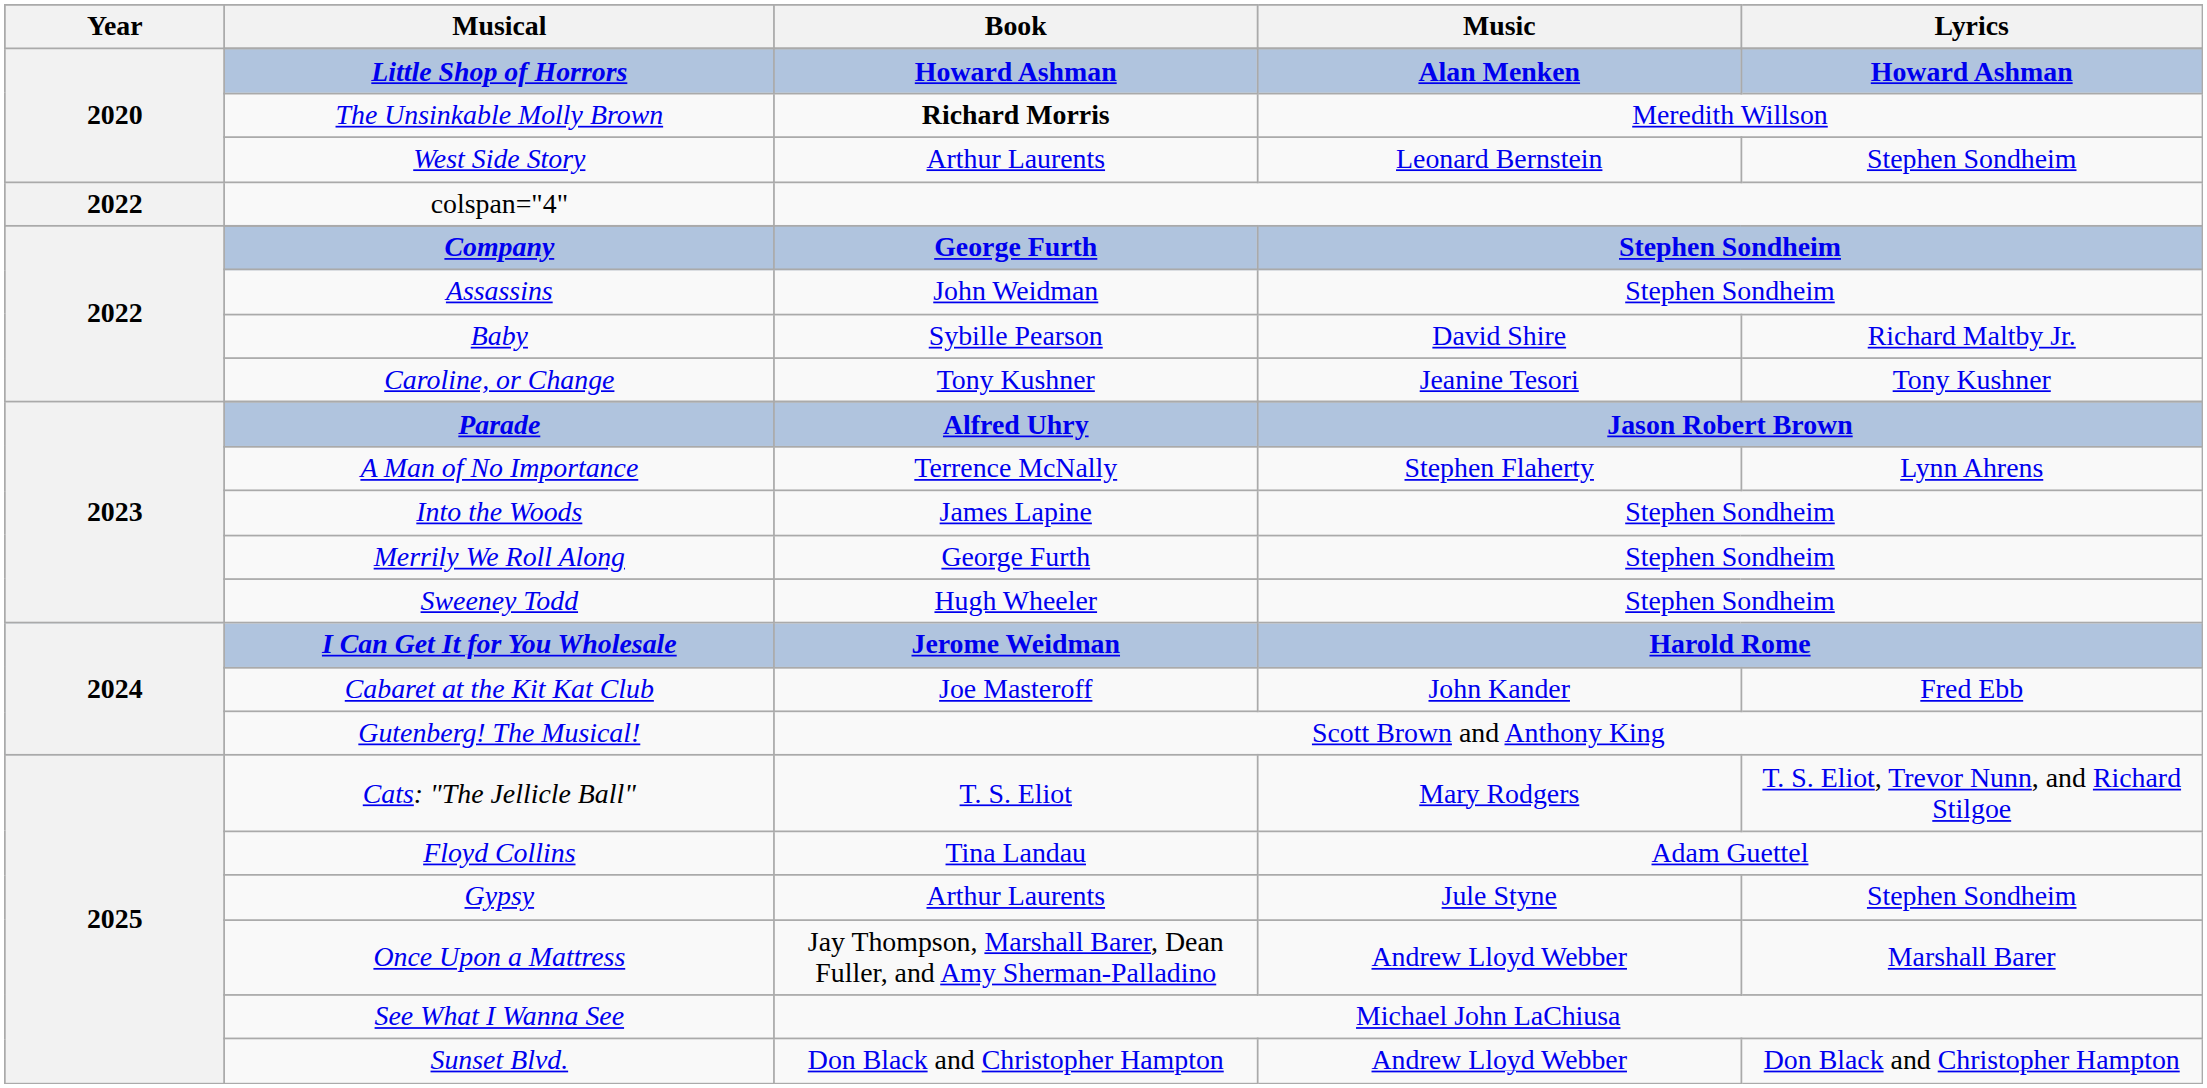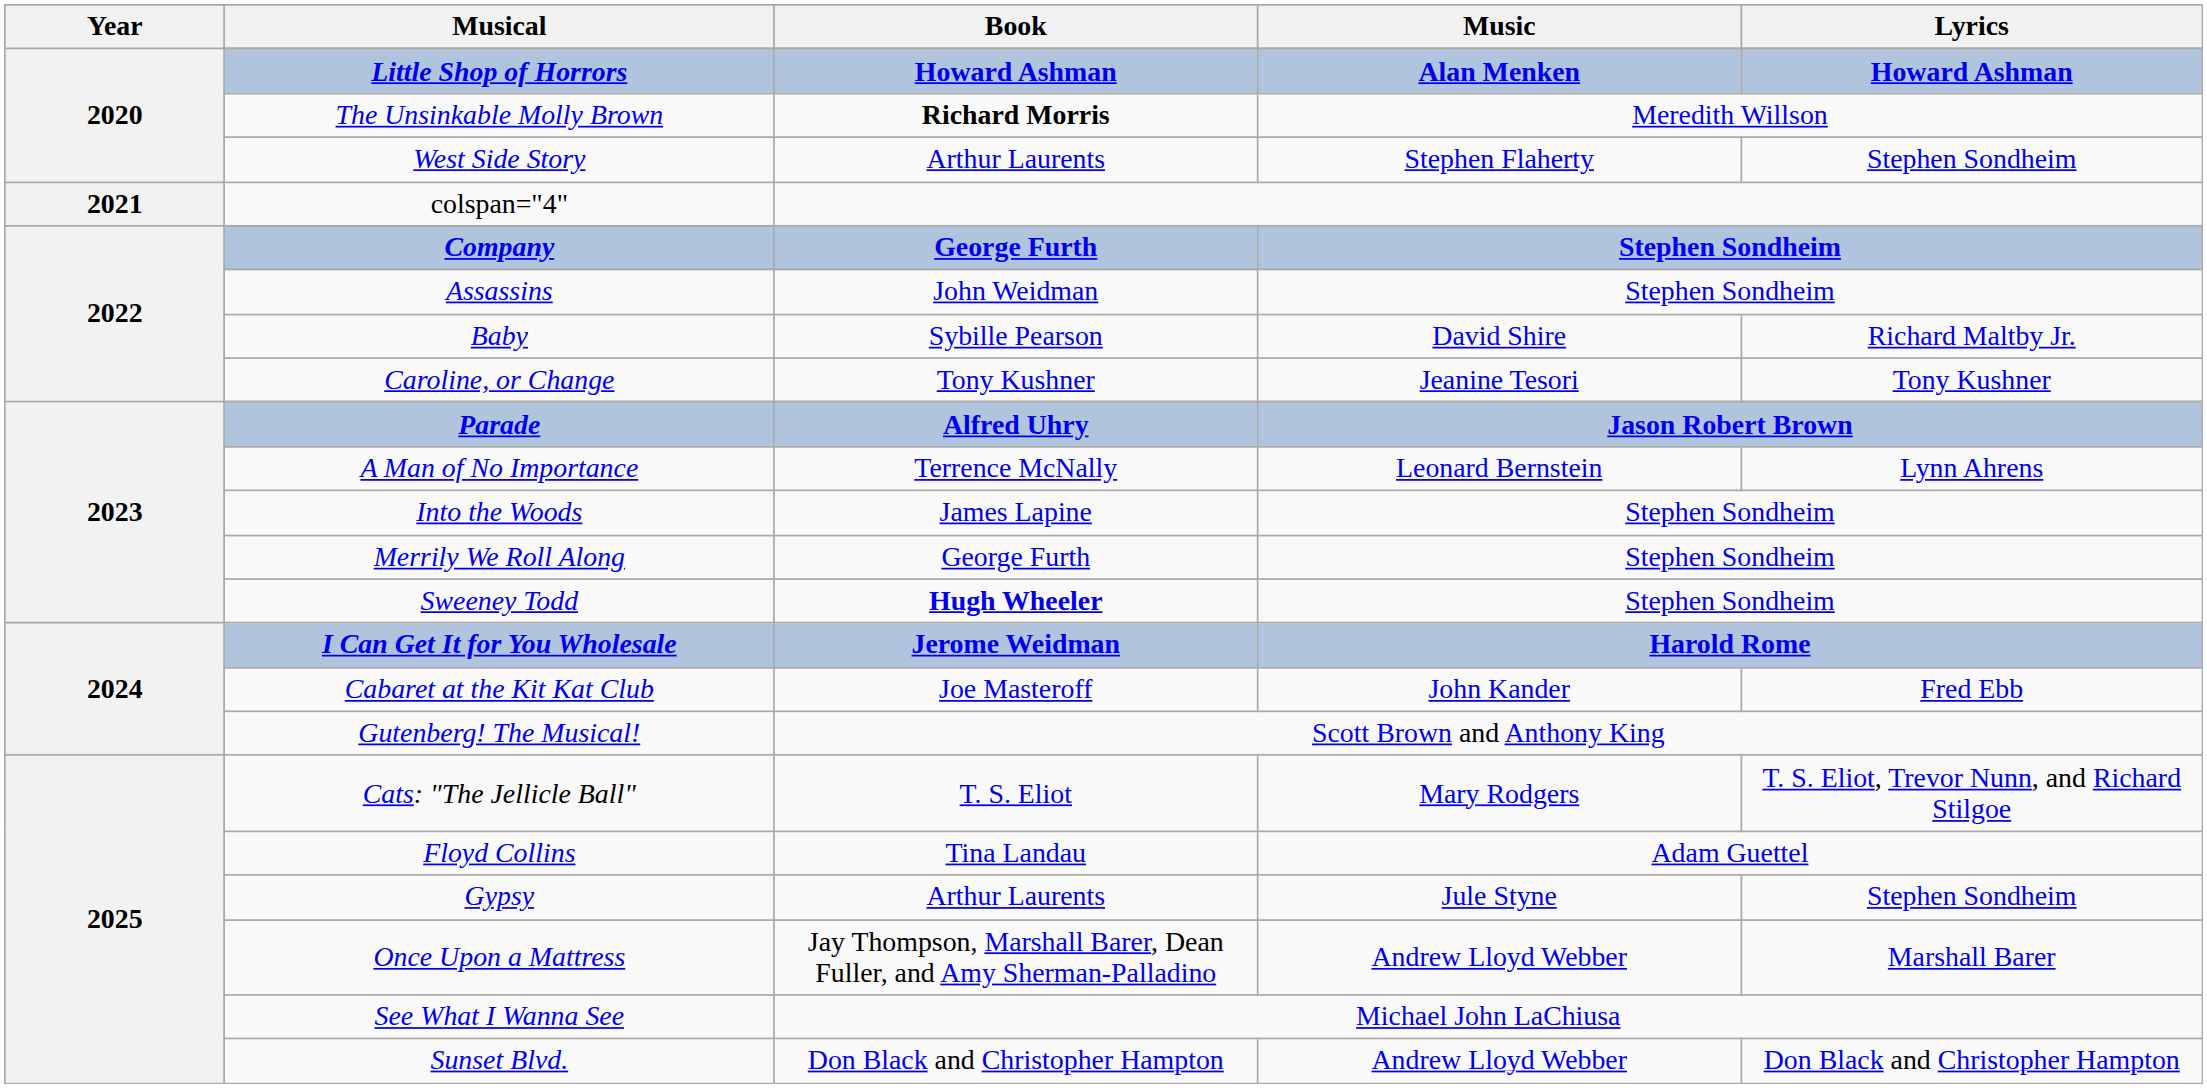(1499, 159) Leonard Bernstein -> (1499, 159) Stephen Flaherty
(115, 203) 2022 -> (115, 203) 2021
(1499, 468) Stephen Flaherty -> (1499, 468) Leonard Bernstein
(1016, 600) normal -> (1016, 600) bold
